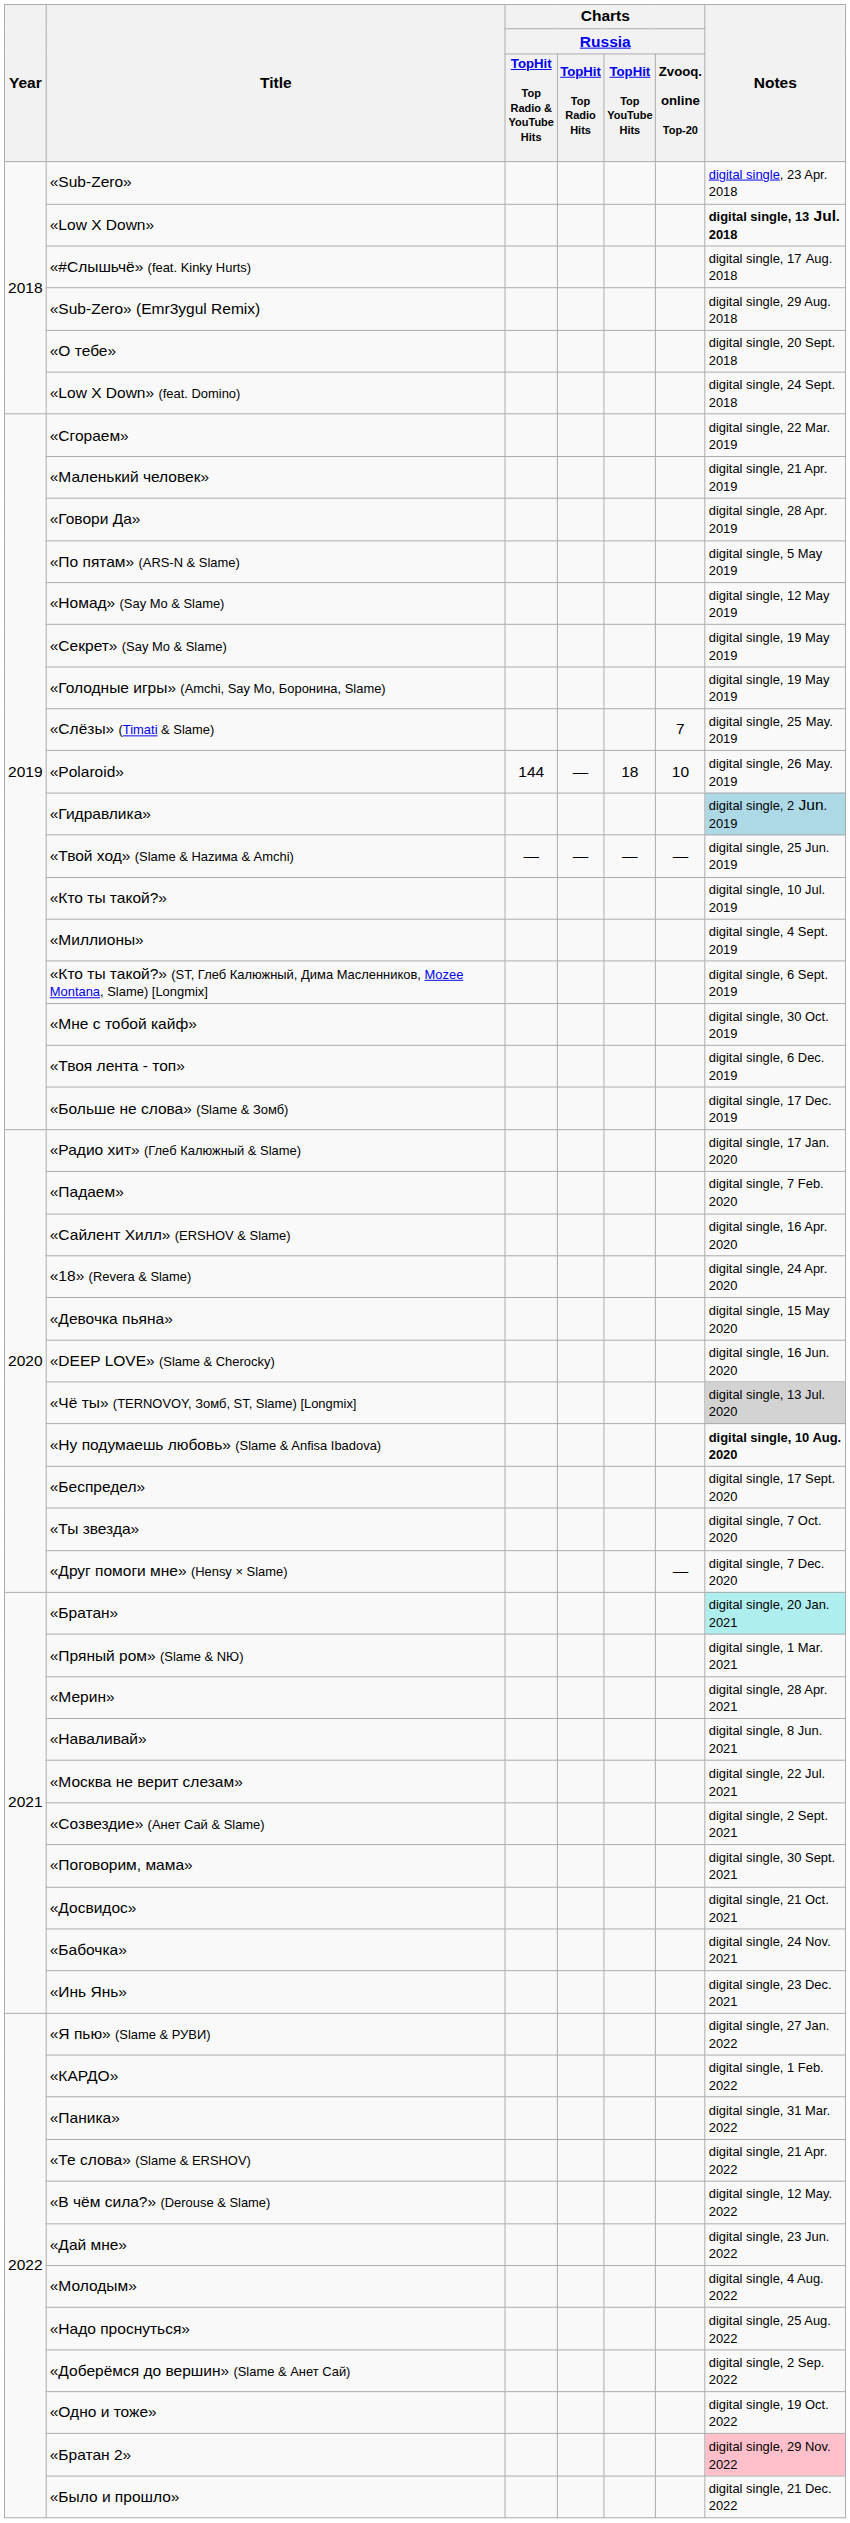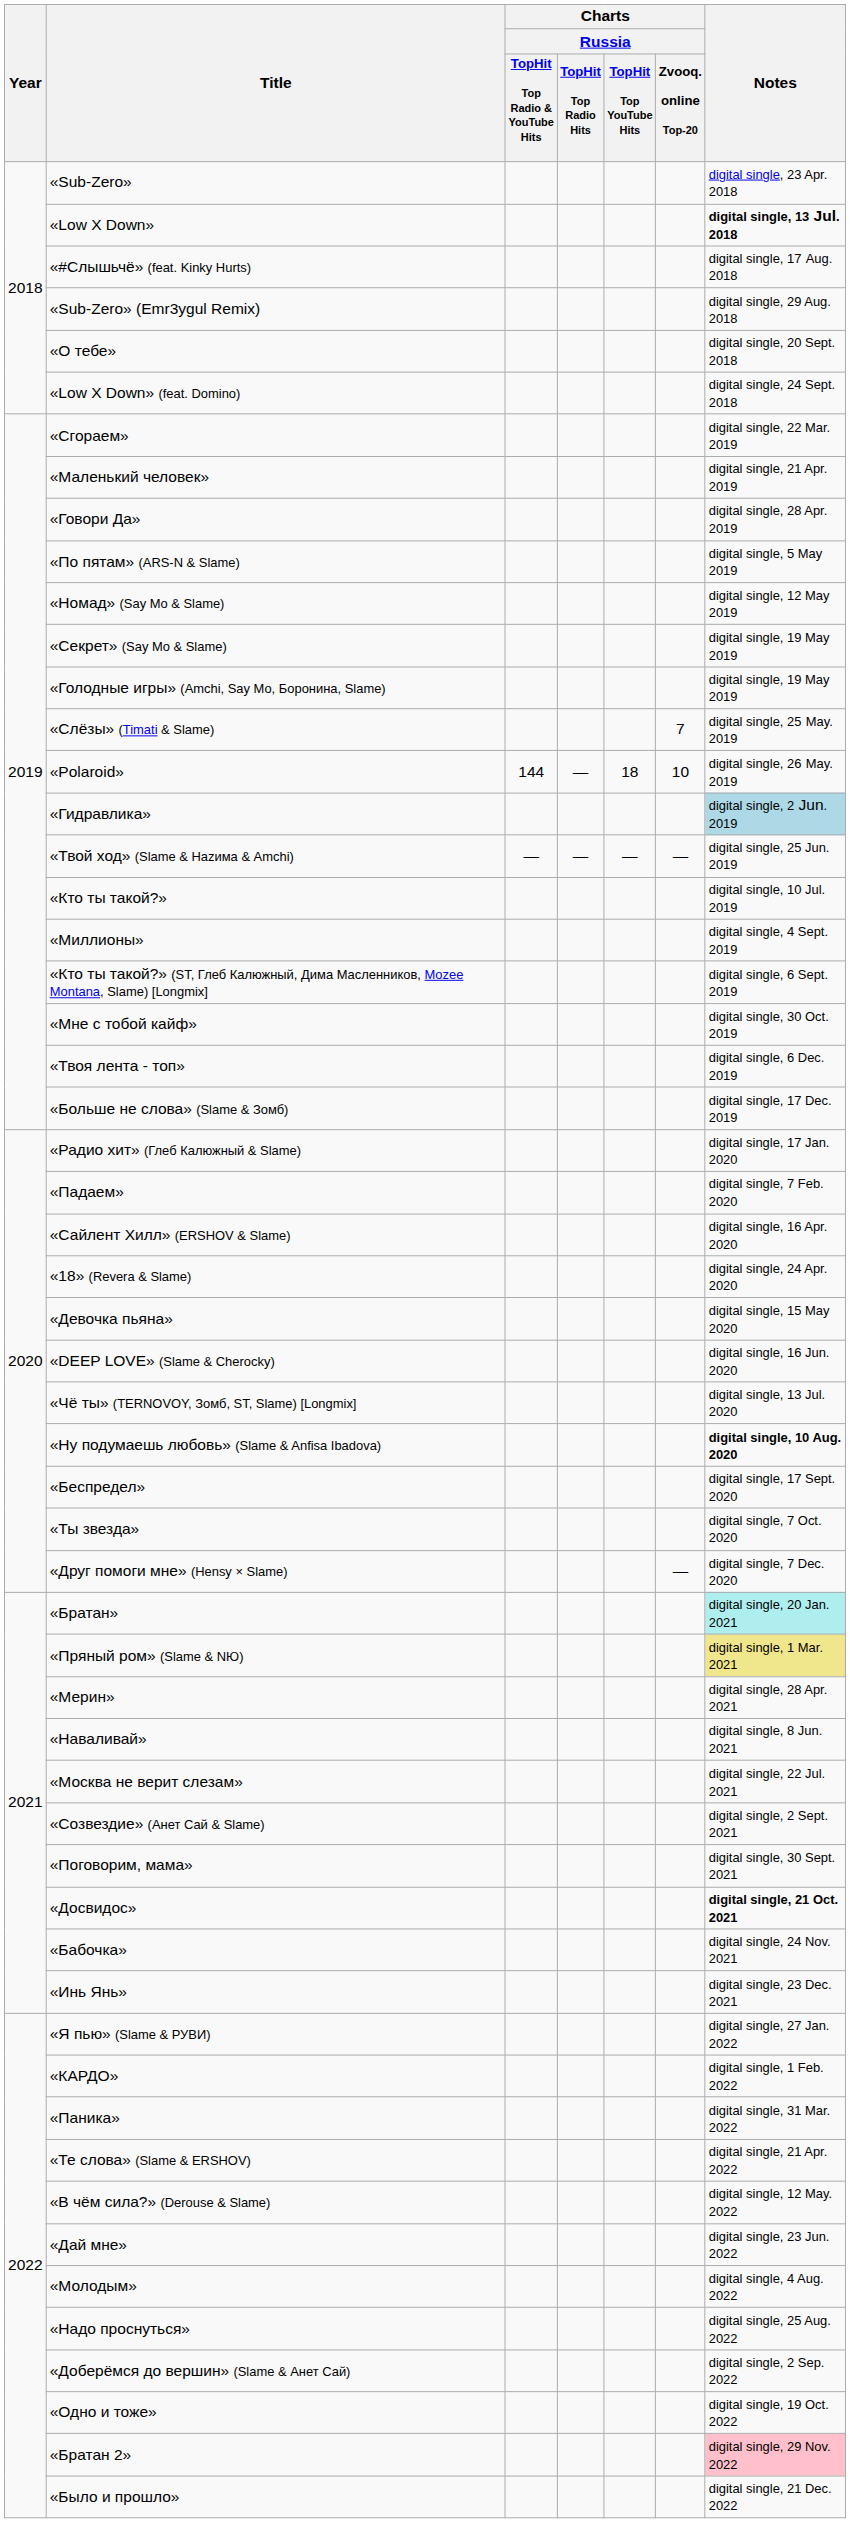(767, 1403) lightgrey background -> (767, 1403) no background
(766, 1656) no background -> (766, 1656) khaki background
(769, 1908) normal -> (773, 1907) bold
